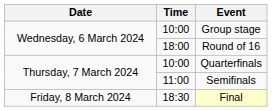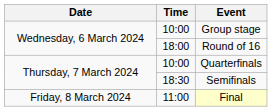(176, 81) 11:00 -> (176, 81) 18:30
(176, 98) 18:30 -> (176, 98) 11:00
